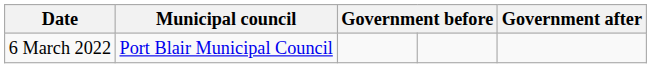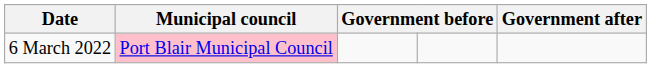(226, 47) no background -> (226, 47) pink background
